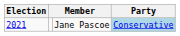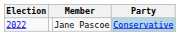(16, 25) 2021 -> (16, 25) 2022
